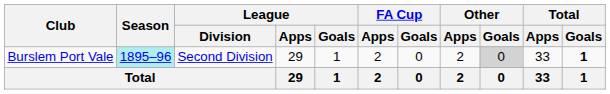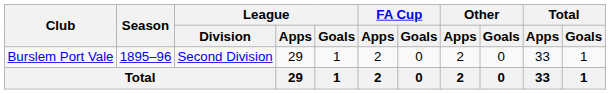(145, 57) paleturquoise background -> (145, 57) no background
(501, 57) lightgrey background -> (501, 57) no background
(584, 57) bold -> (584, 57) normal
